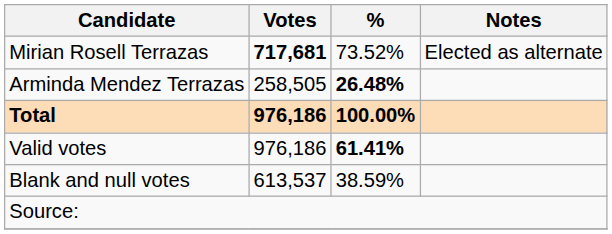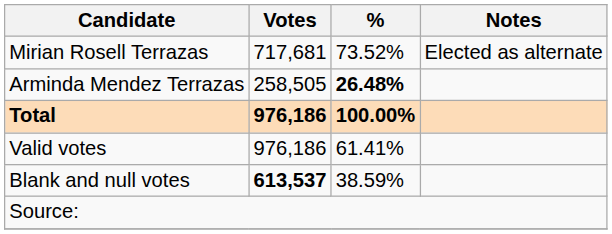(290, 52) bold -> (290, 52) normal
(370, 148) bold -> (370, 148) normal
(290, 180) normal -> (290, 180) bold
